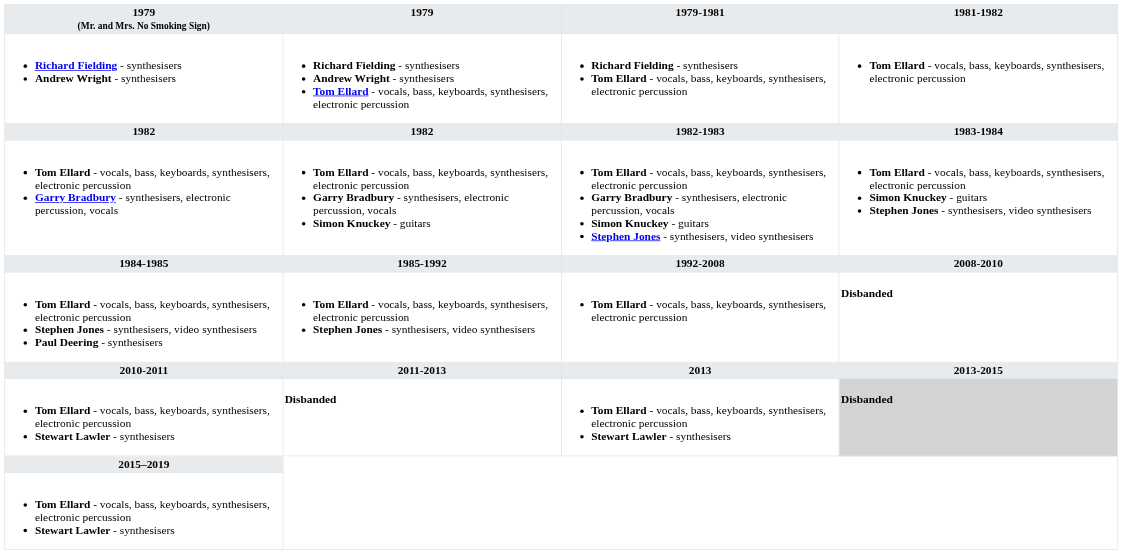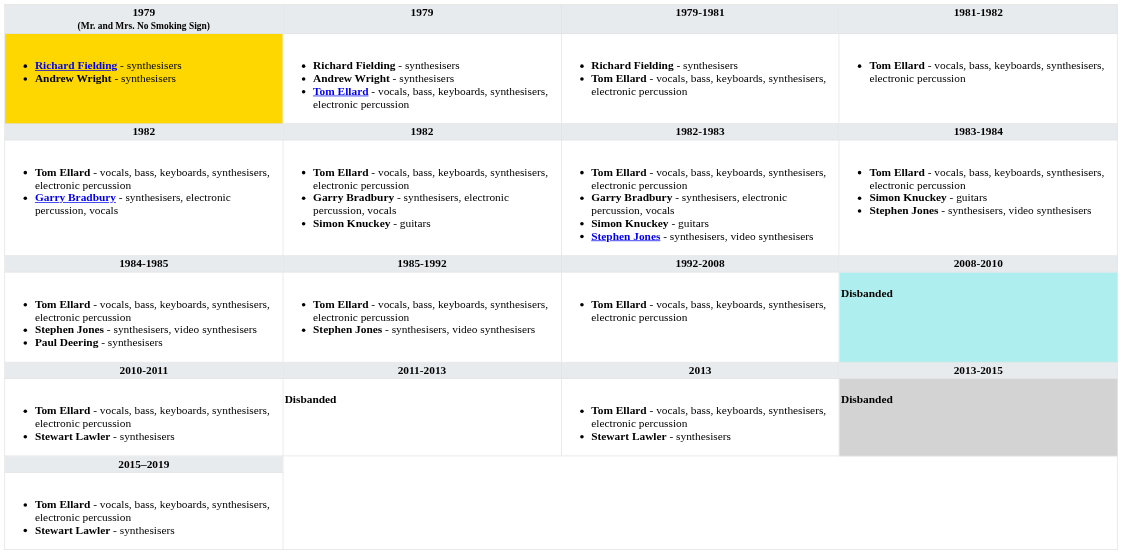(144, 72) no background -> (144, 72) gold background
(867, 293) no background -> (867, 293) paleturquoise background
